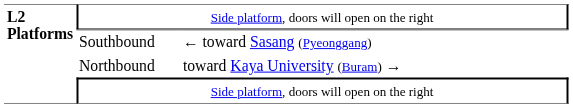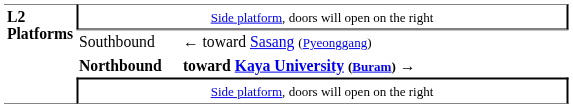(117, 65) normal -> (120, 65) bold
(292, 65) normal -> (299, 65) bold
